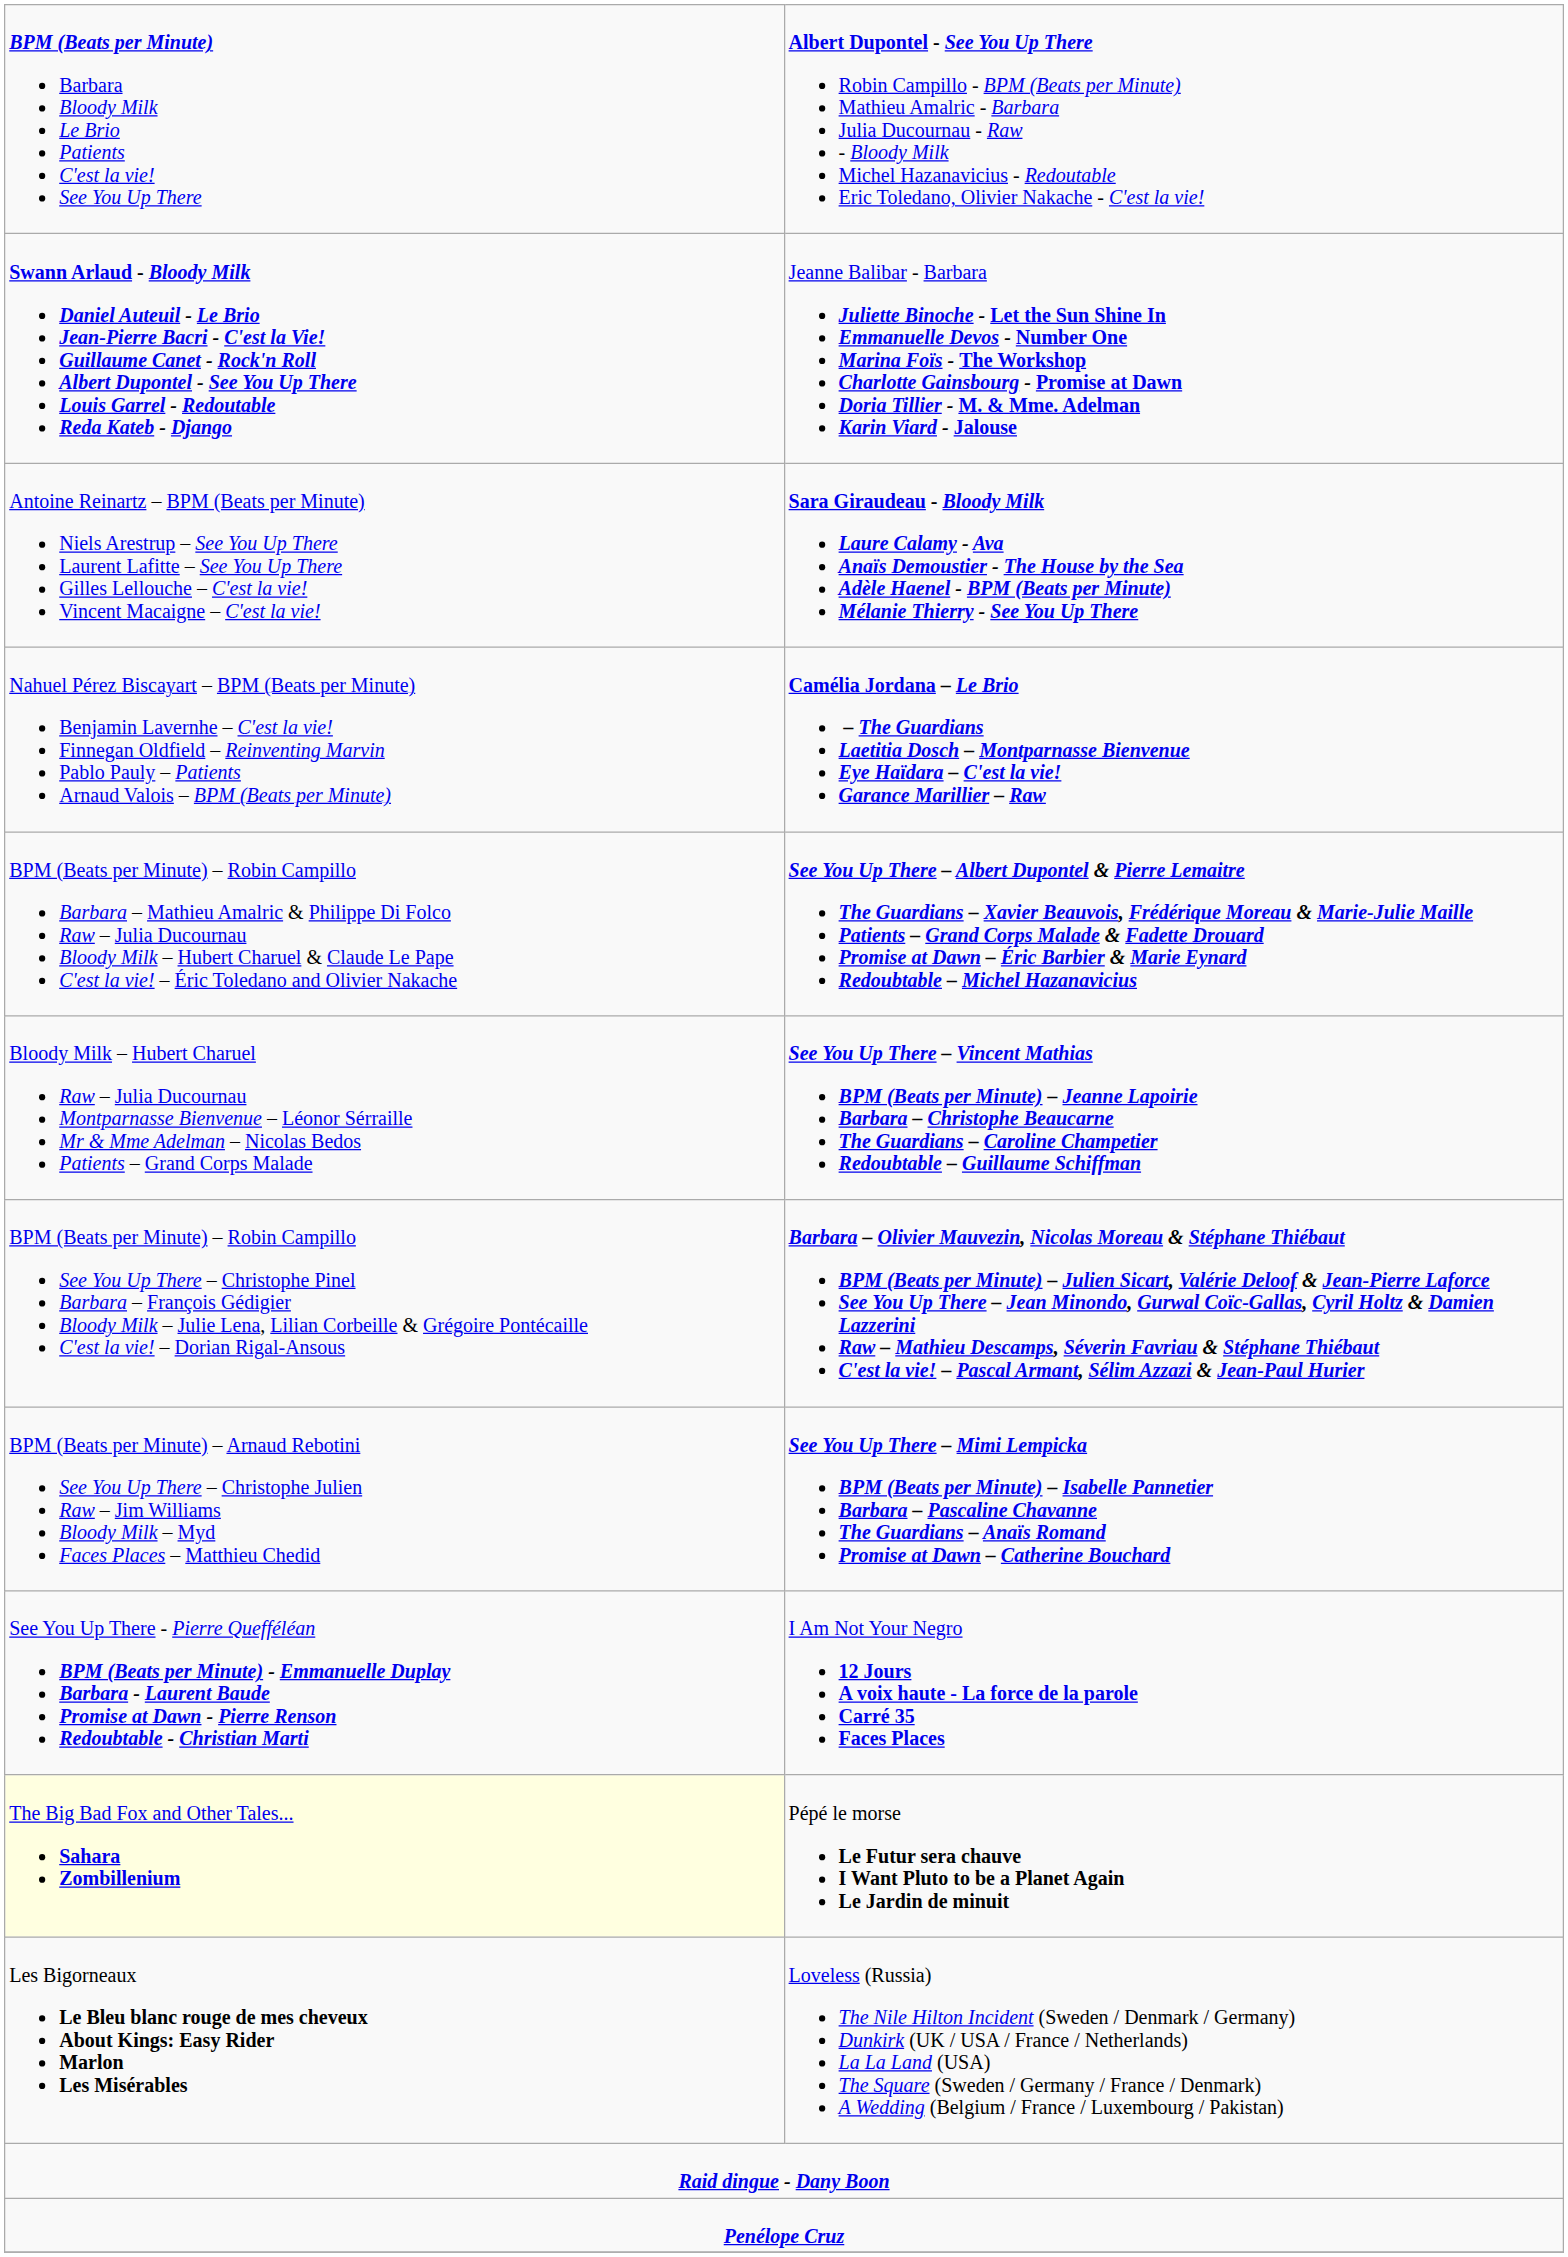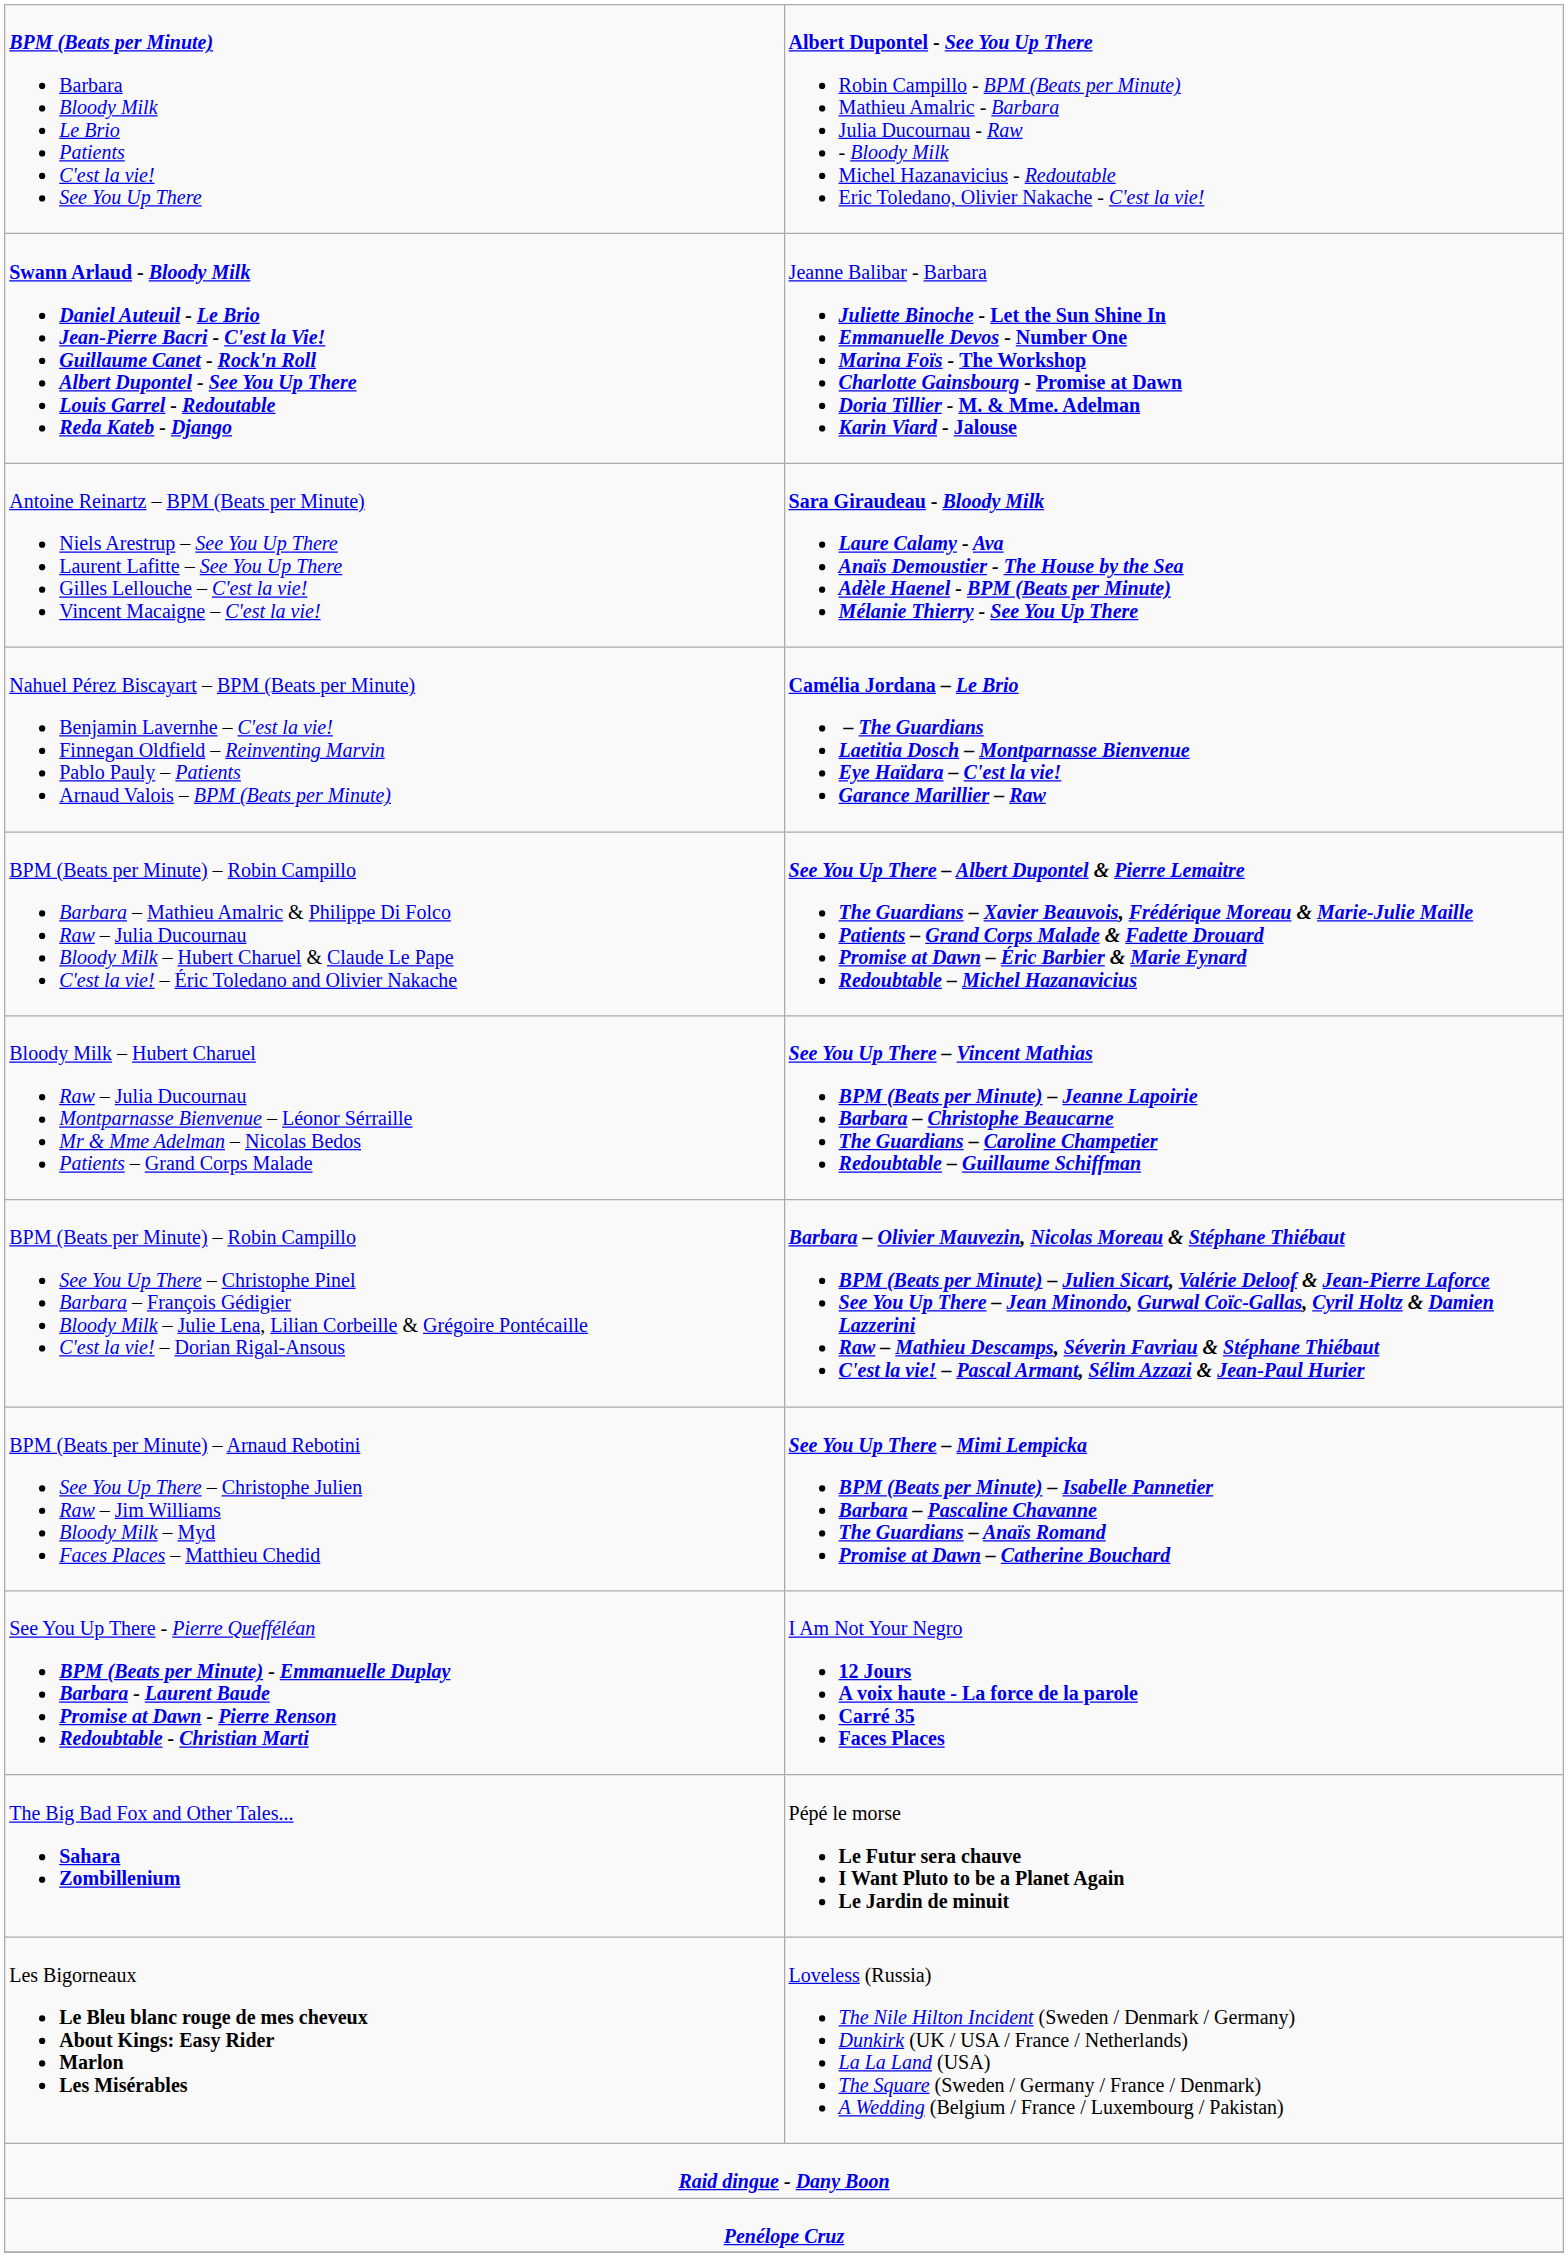(394, 1846) lightyellow background -> (394, 1846) no background
